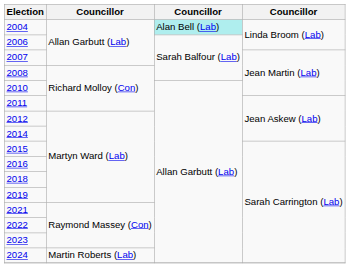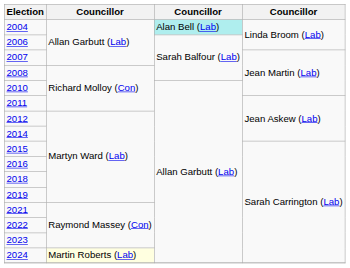(92, 255) no background -> (92, 255) lightyellow background
